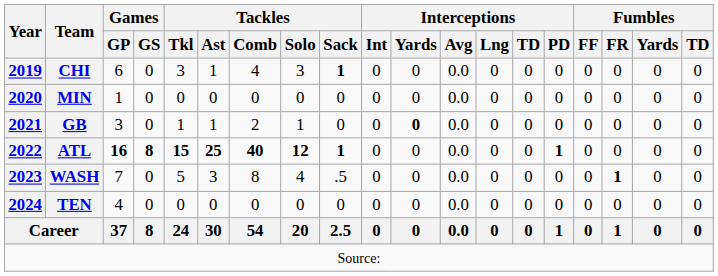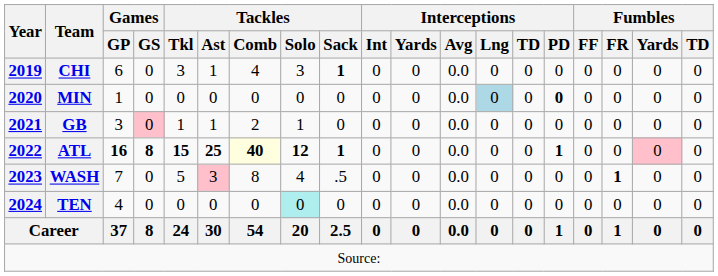(495, 97) no background -> (495, 97) lightblue background
(559, 97) normal -> (559, 97) bold
(149, 124) no background -> (149, 124) pink background
(416, 124) bold -> (416, 124) normal
(255, 151) no background -> (255, 151) lightyellow background
(657, 151) no background -> (657, 151) pink background
(213, 177) no background -> (213, 177) pink background
(300, 204) no background -> (300, 204) paleturquoise background
